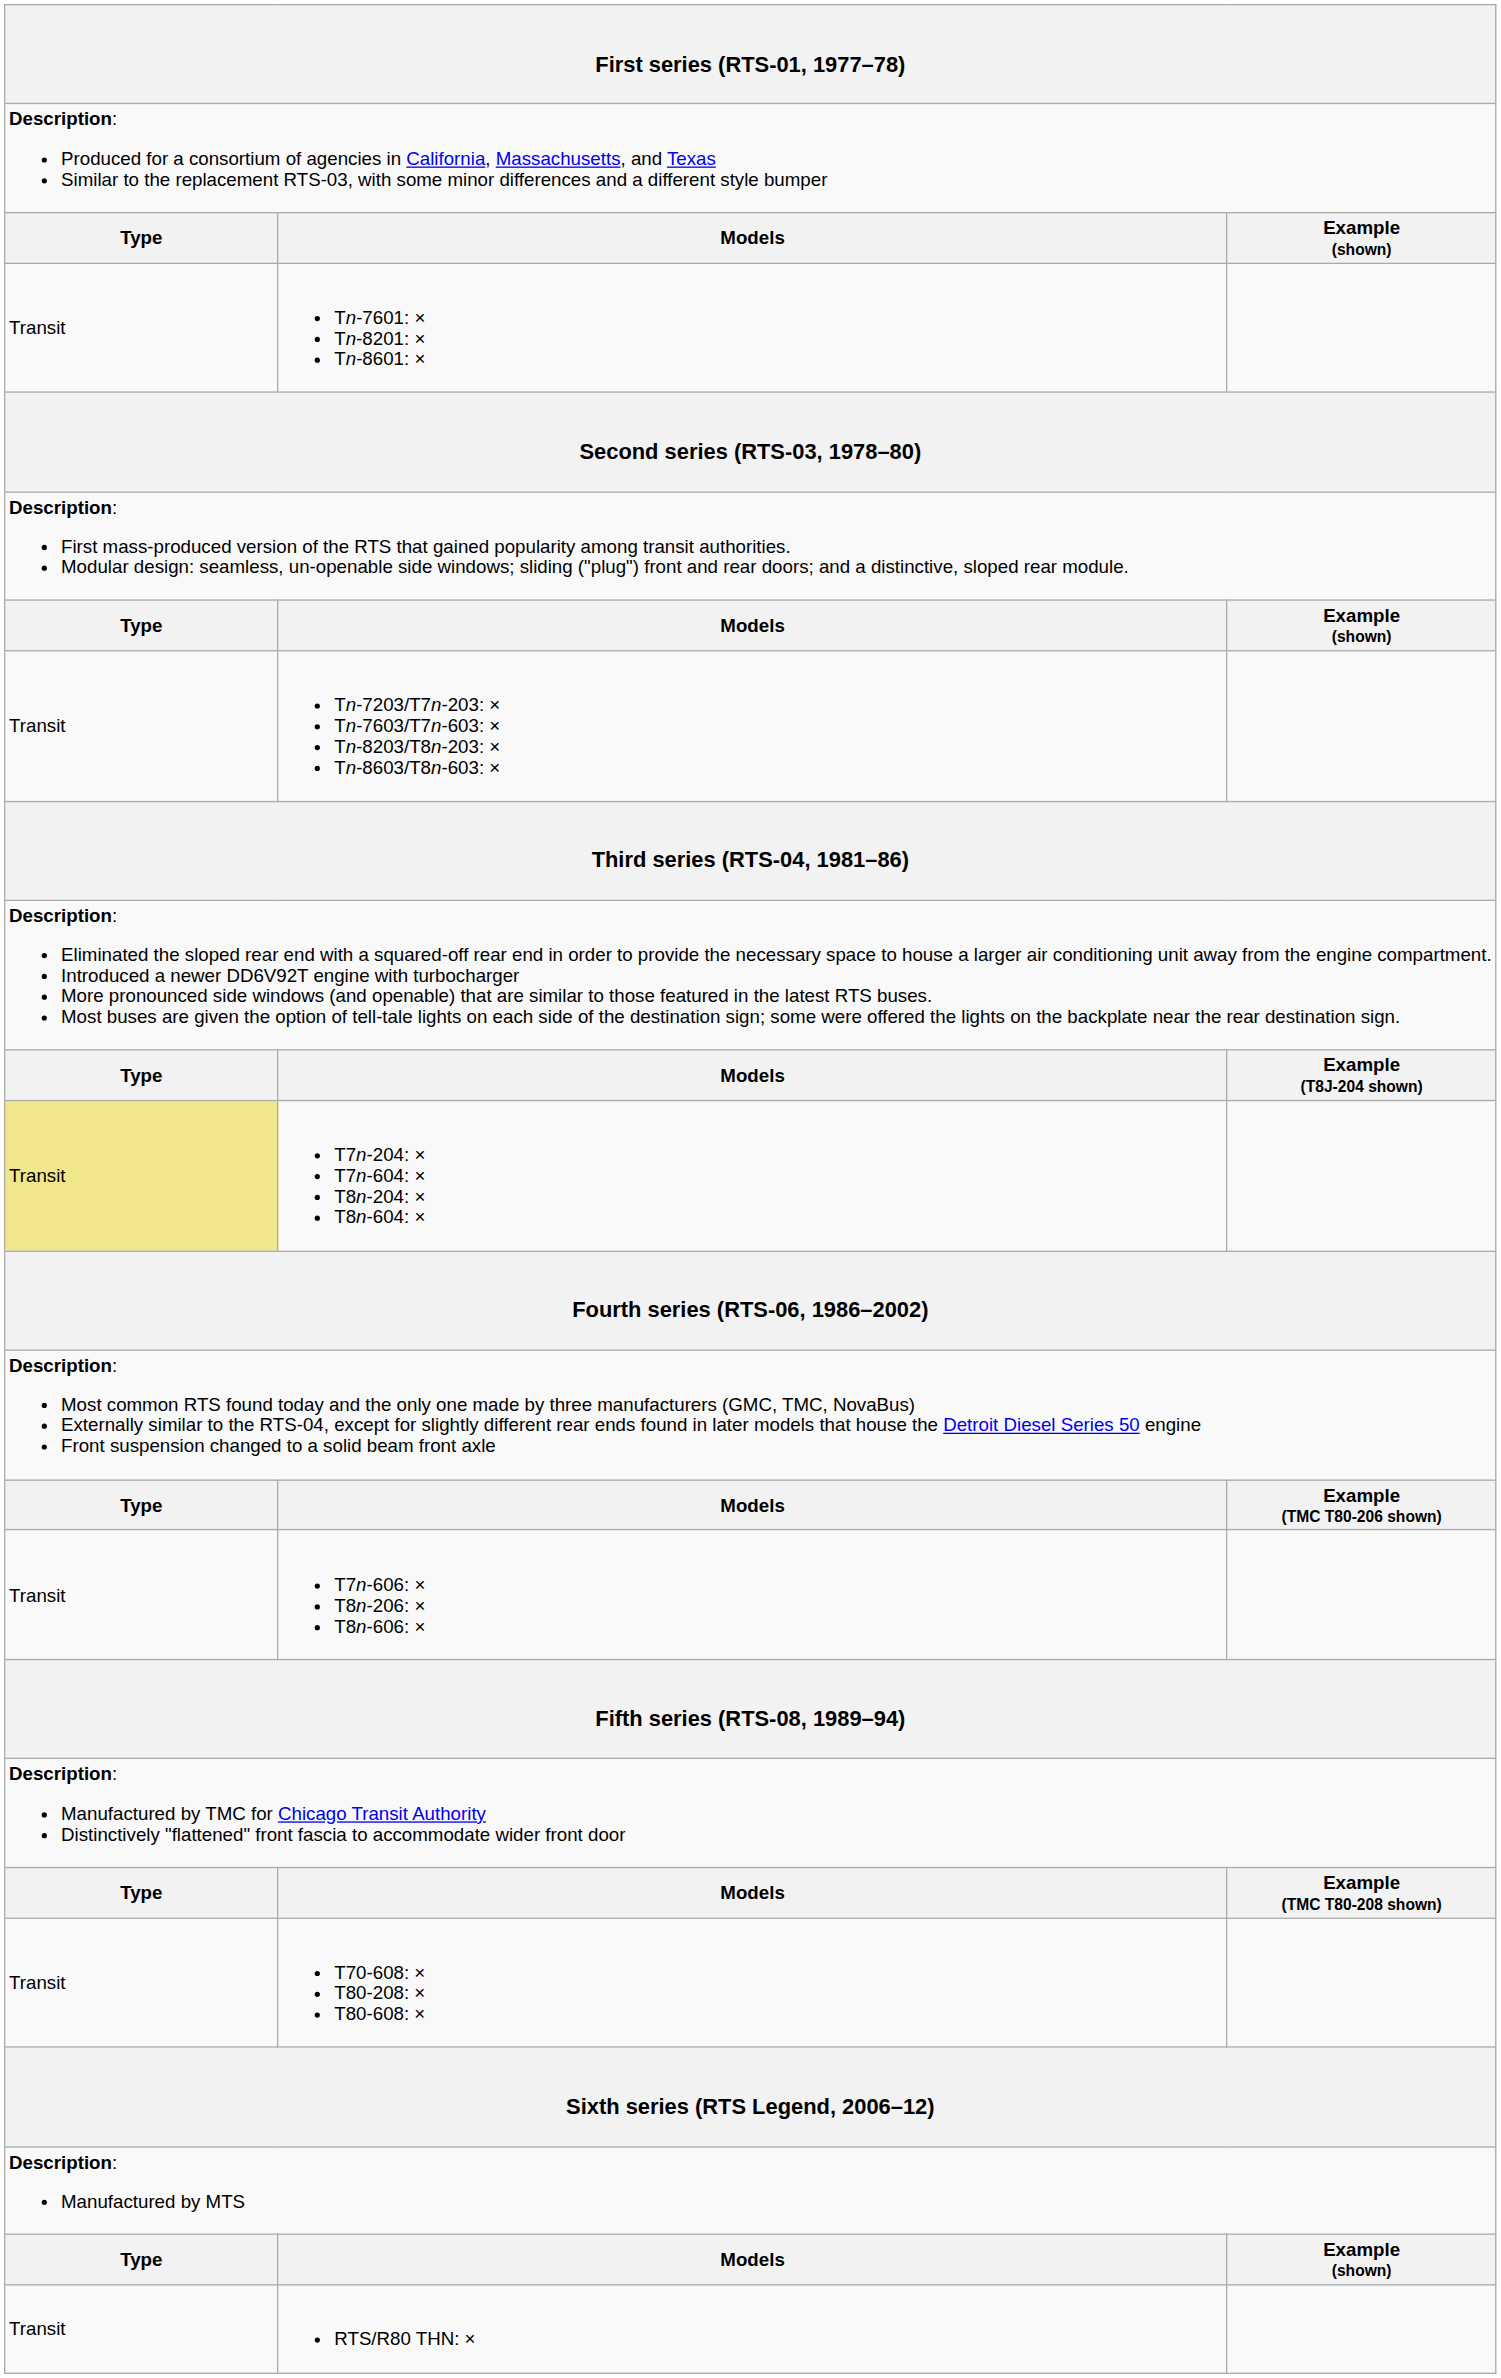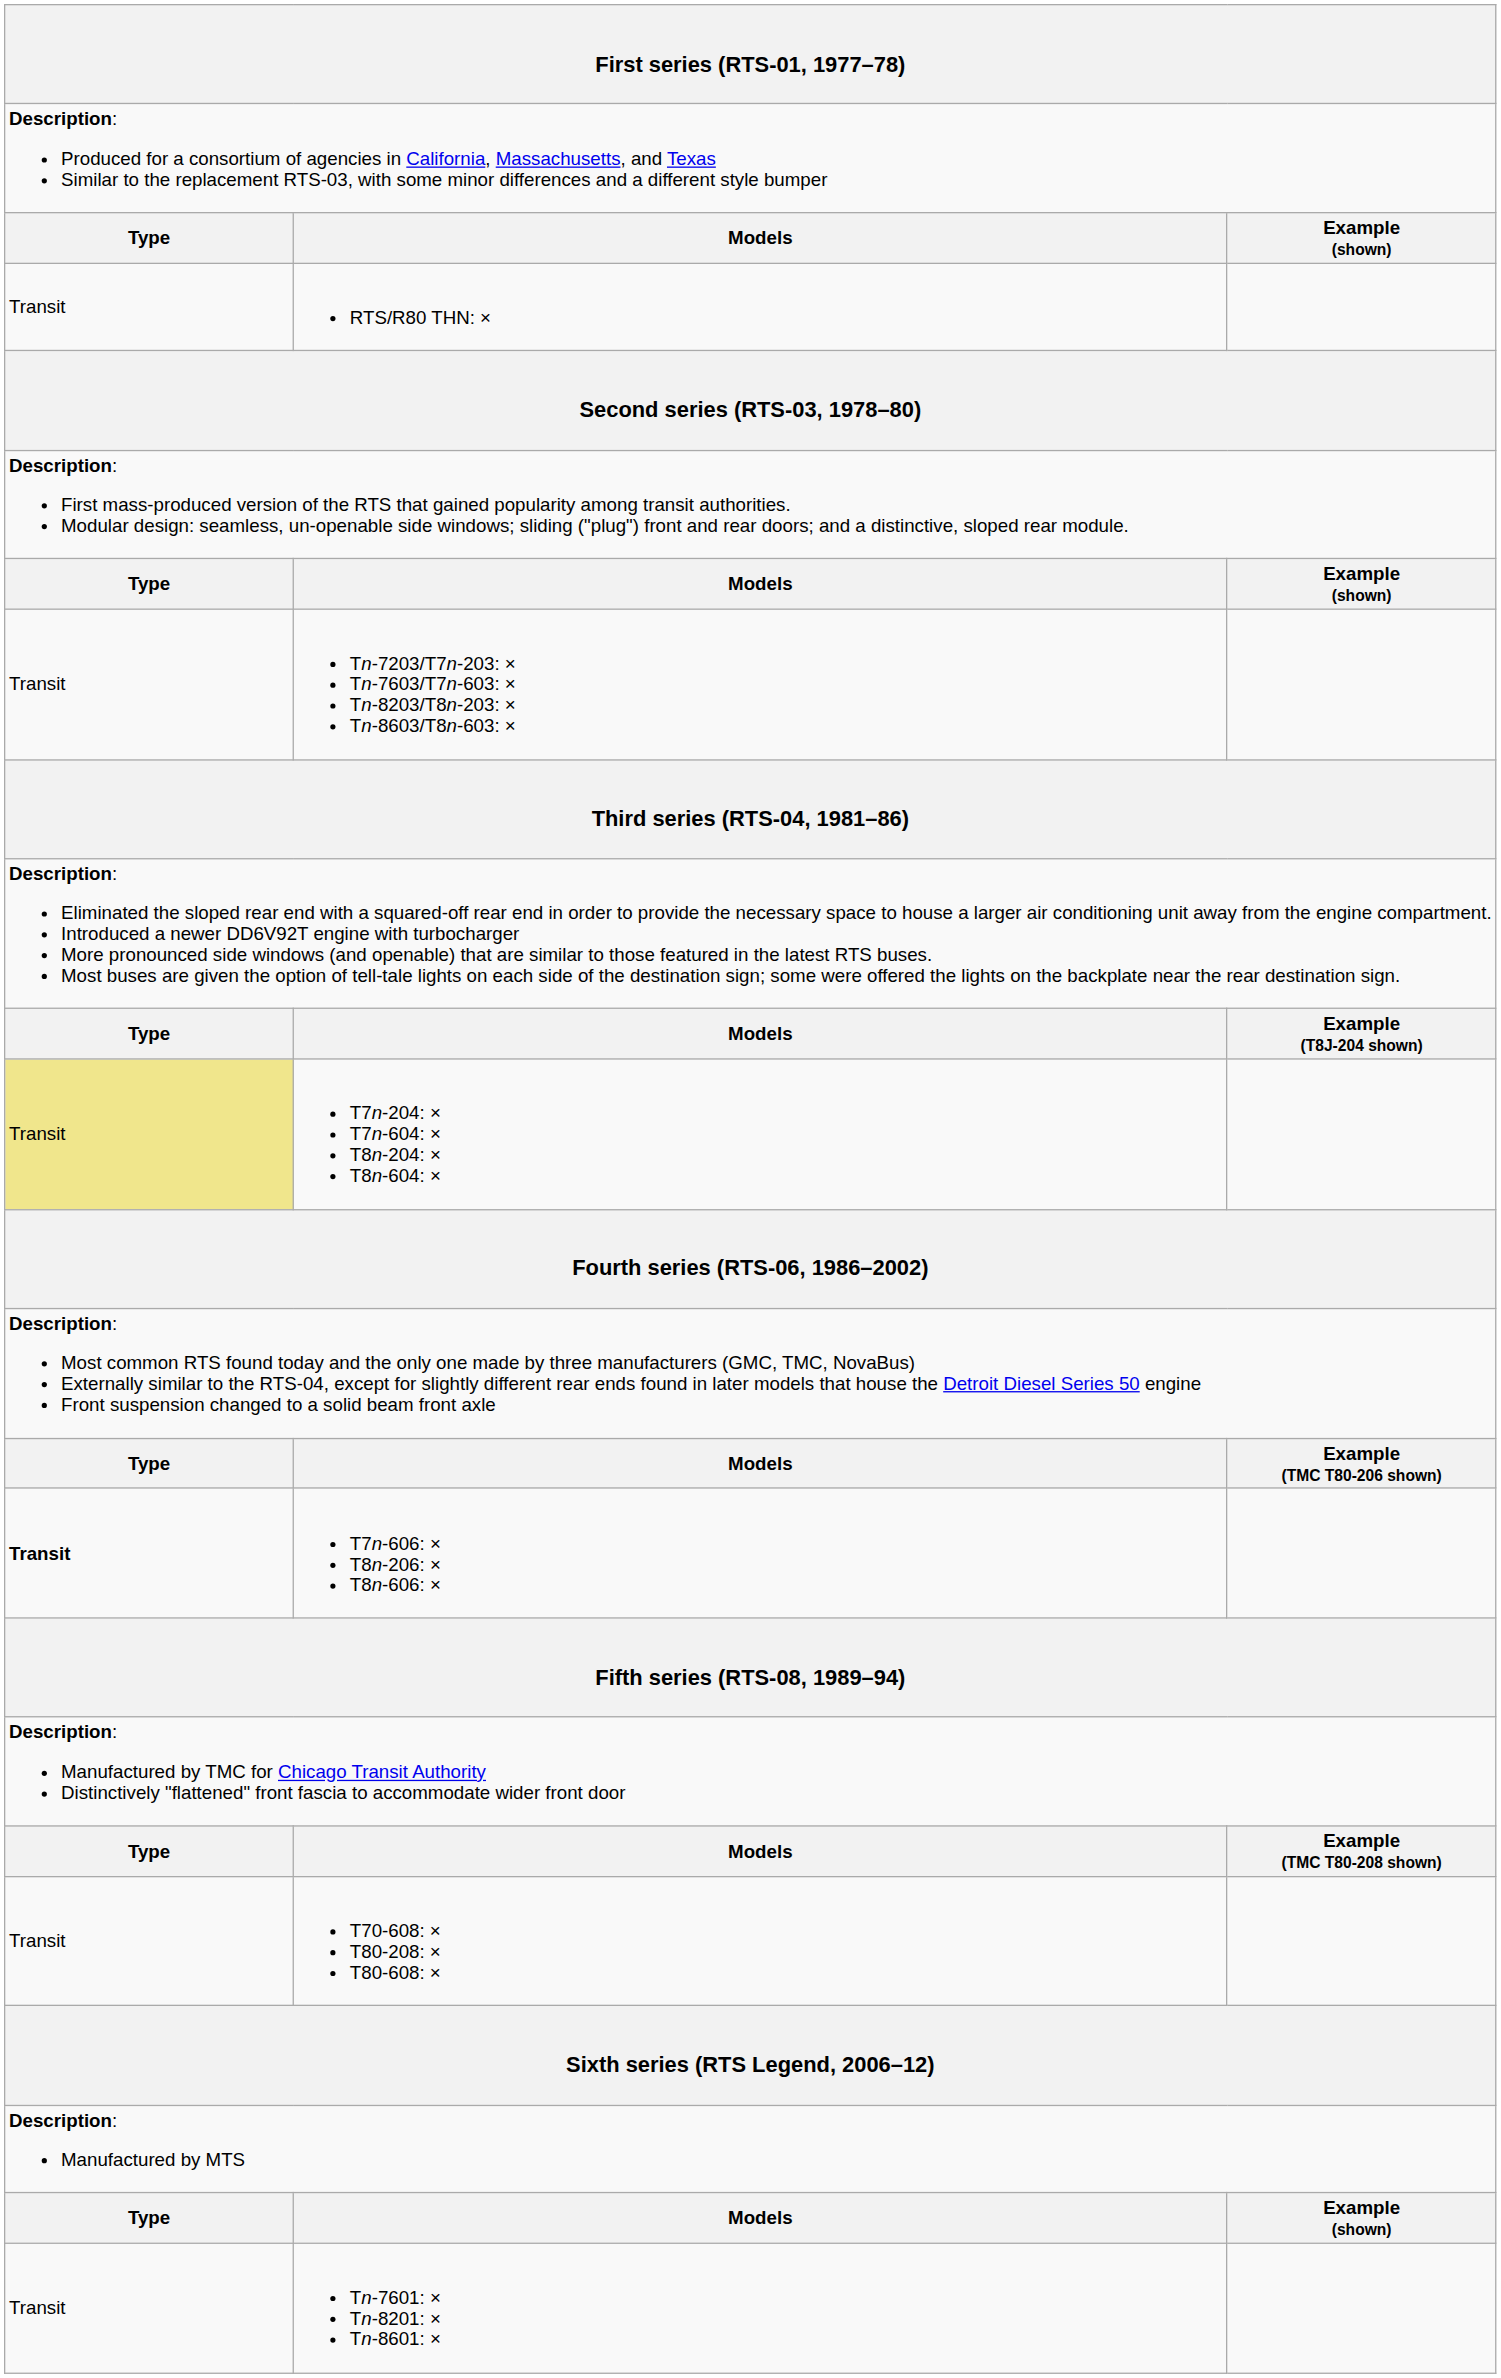rows swapped: (753, 338) <-> (753, 2339)
(37, 1595) normal -> (40, 1554) bold
